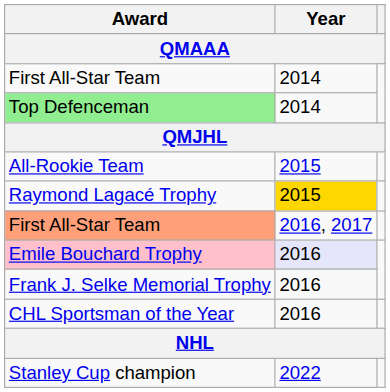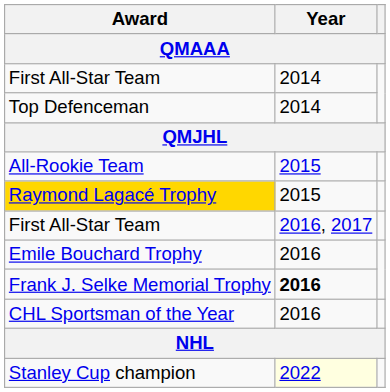(79, 107) lightgreen background -> (79, 107) no background
(113, 195) no background -> (113, 195) gold background
(300, 195) gold background -> (300, 195) no background
(84, 225) lightsalmon background -> (84, 225) no background
(105, 254) pink background -> (105, 254) no background
(300, 254) lavender background -> (300, 254) no background
(300, 284) normal -> (300, 284) bold
(300, 372) no background -> (300, 372) lightyellow background
